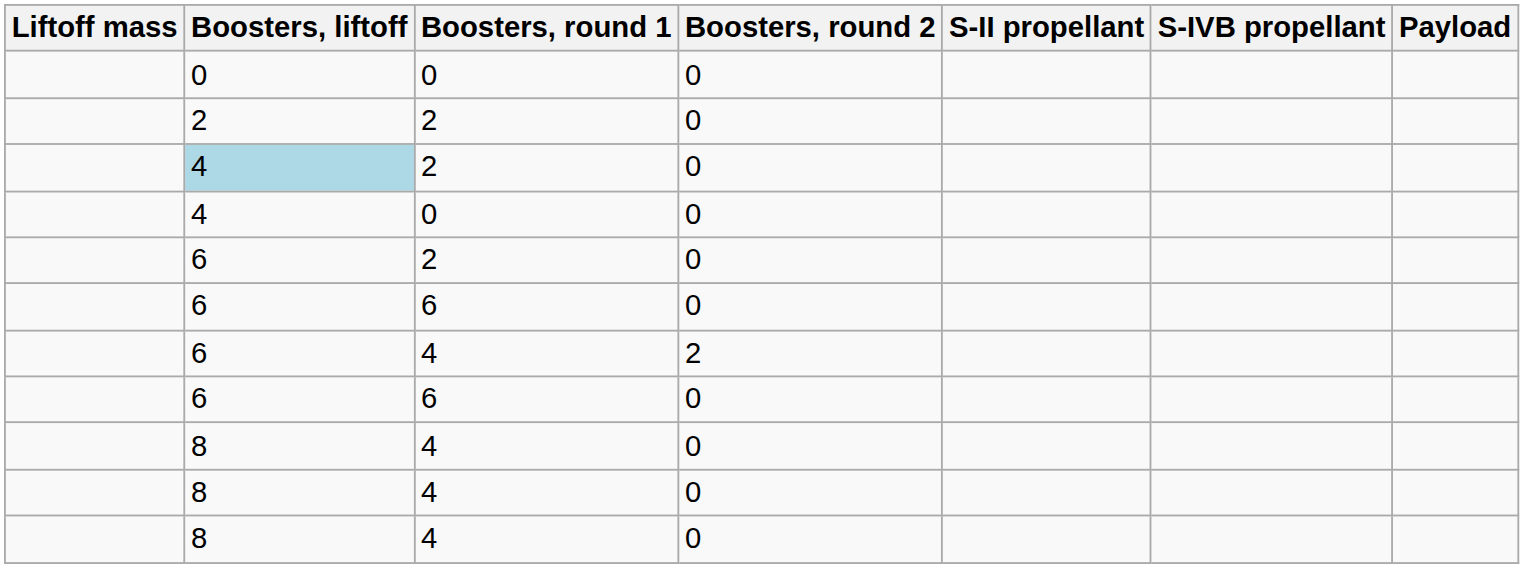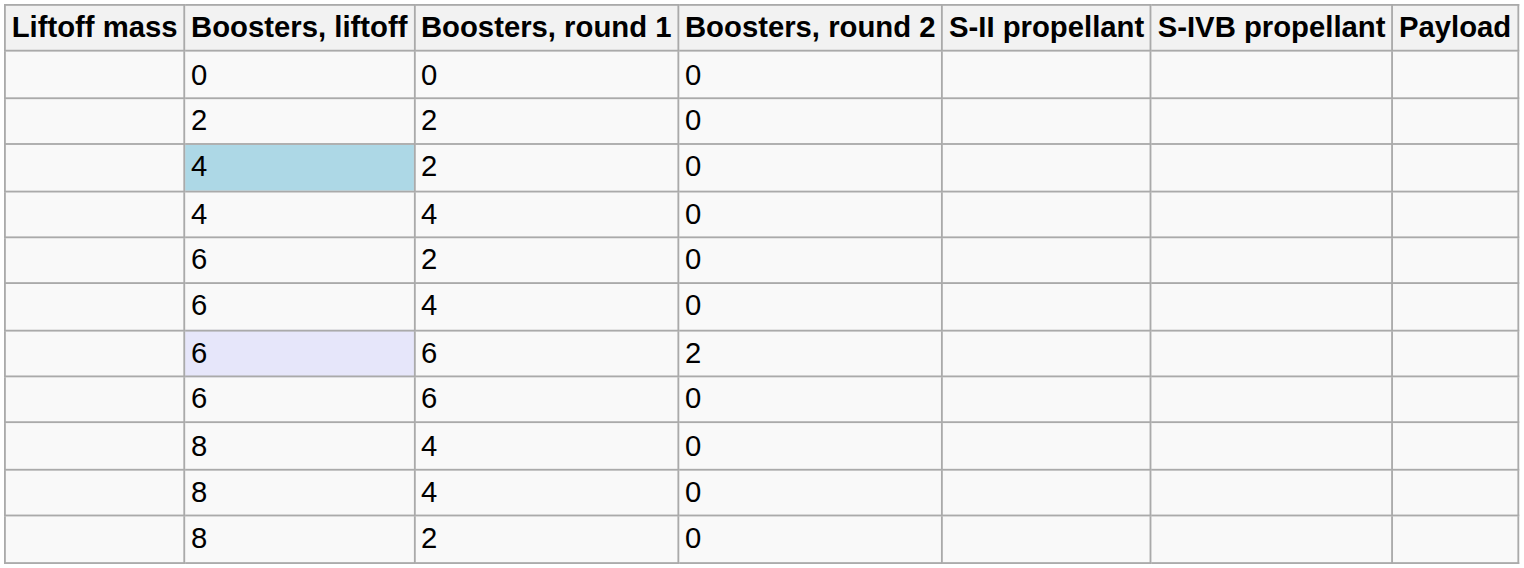(429, 213) 0 -> (429, 213) 4
(429, 306) 6 -> (429, 306) 4
(199, 352) no background -> (199, 352) lavender background
(429, 352) 4 -> (429, 352) 6
(429, 538) 4 -> (429, 538) 2
